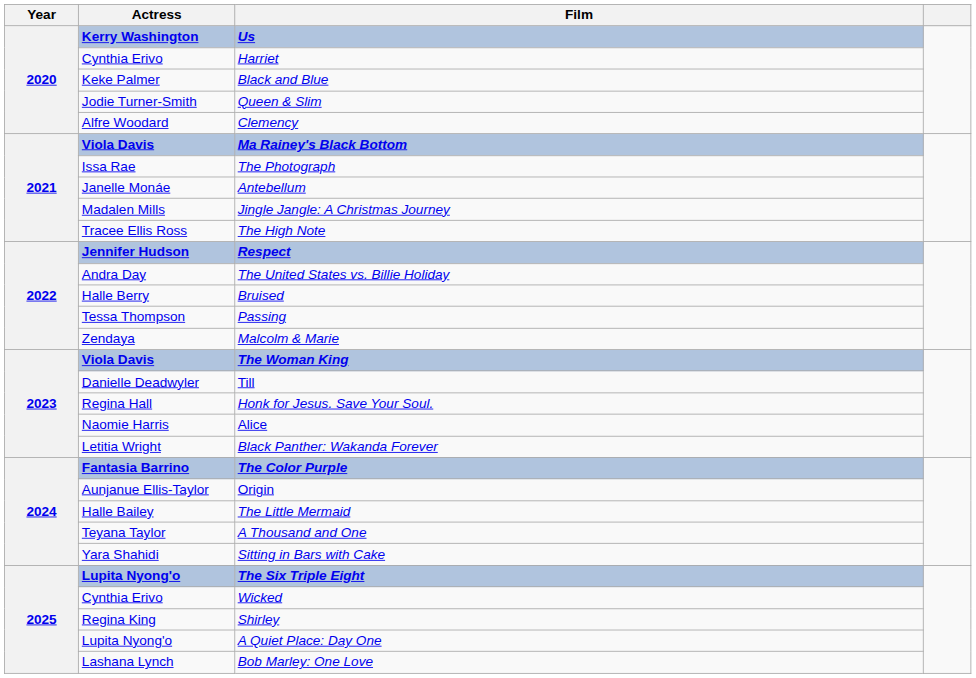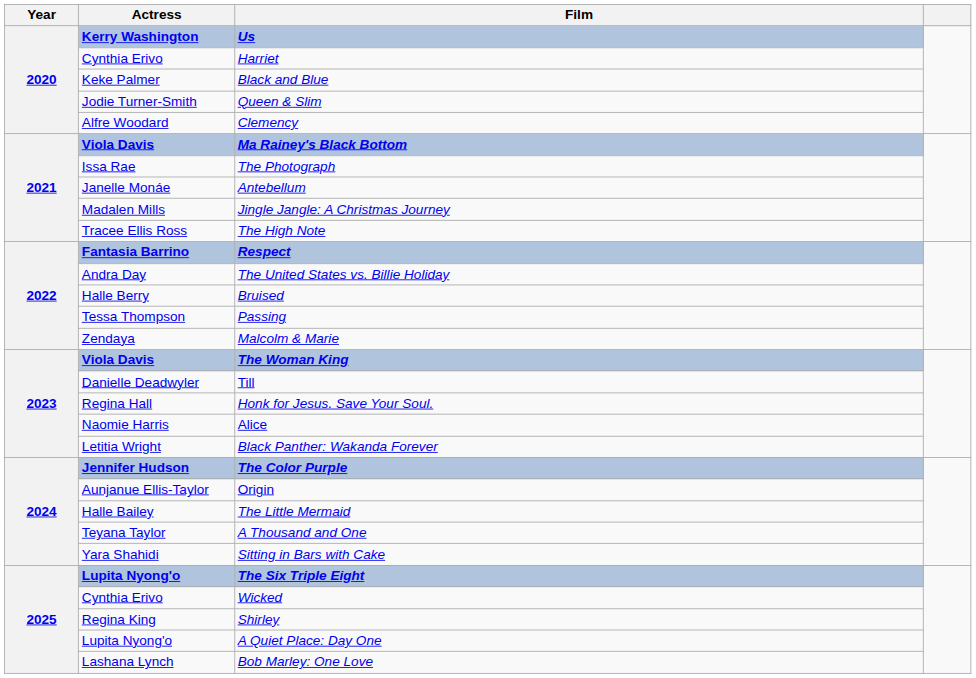(135, 252) Jennifer Hudson -> (135, 252) Fantasia Barrino
(135, 468) Fantasia Barrino -> (135, 468) Jennifer Hudson
